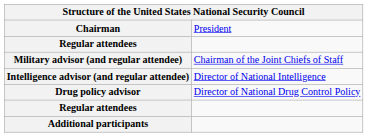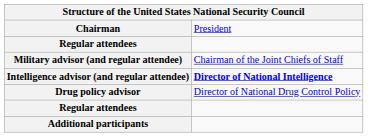(260, 76) normal -> (263, 76) bold
